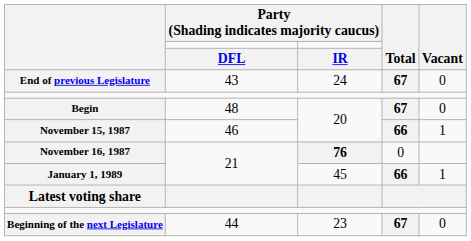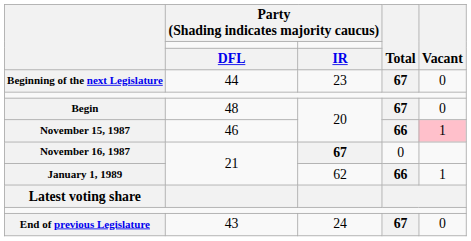rows swapped: (85, 80) <-> (85, 224)
(442, 130) no background -> (442, 130) pink background
(340, 152) 76 -> (340, 152) 67
(340, 174) 45 -> (340, 174) 62
